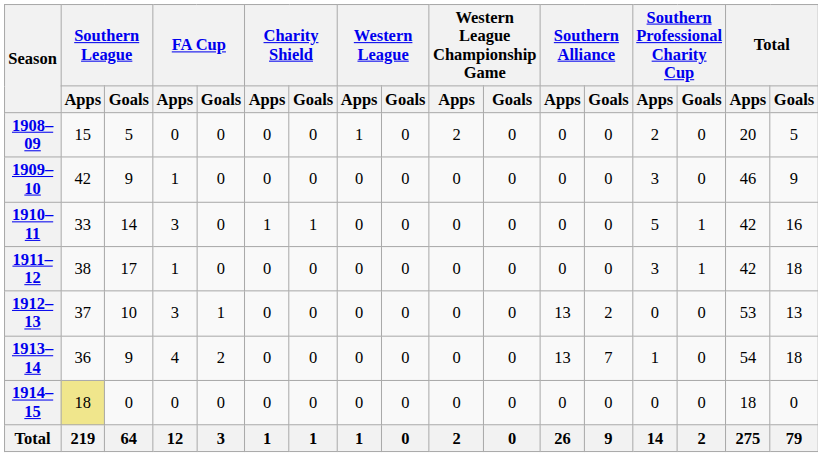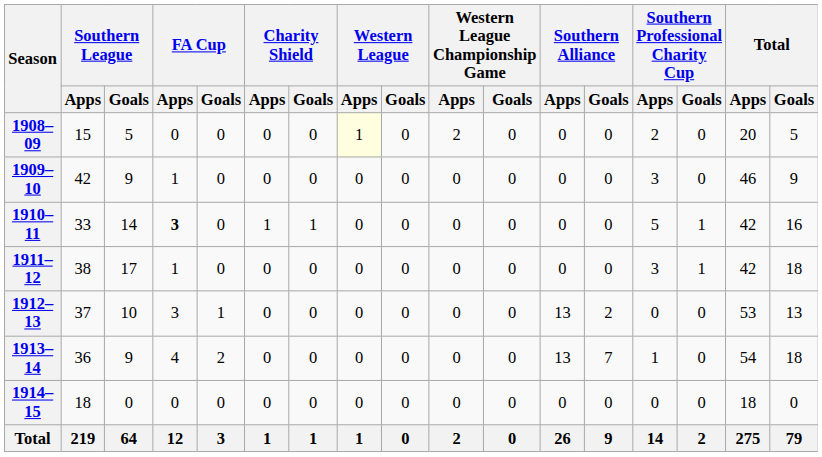(359, 134) no background -> (359, 134) lightyellow background
(175, 224) normal -> (175, 224) bold
(83, 402) khaki background -> (83, 402) no background
